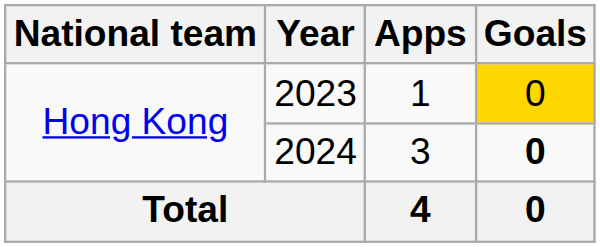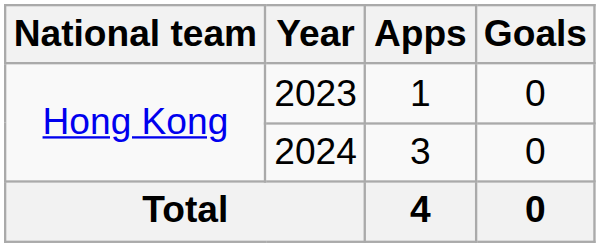(535, 92) gold background -> (535, 92) no background
(535, 151) bold -> (535, 151) normal
